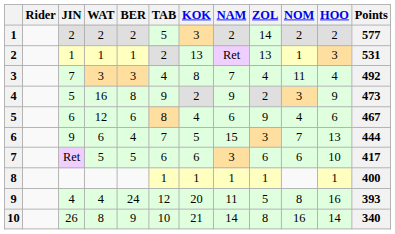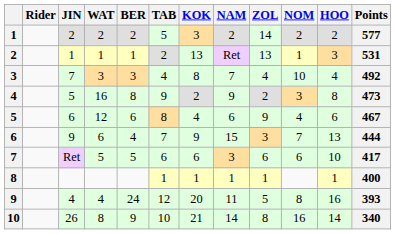(299, 76) 11 -> (299, 76) 10
(335, 96) 9 -> (335, 96) 8
(196, 137) 5 -> (196, 137) 9
